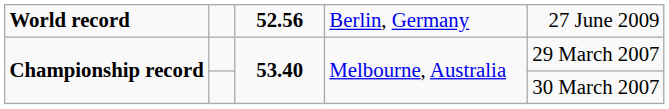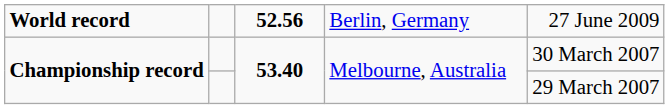(596, 53) 29 March 2007 -> (596, 53) 30 March 2007
(596, 86) 30 March 2007 -> (596, 86) 29 March 2007
